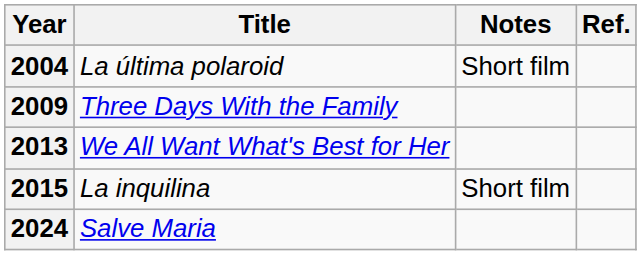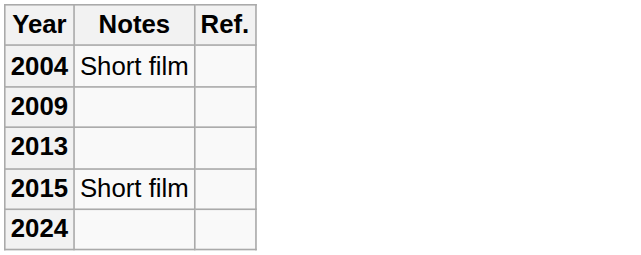- column: (265, 24)
